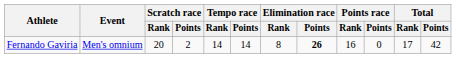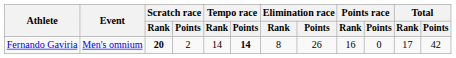(159, 45) normal -> (159, 45) bold
(245, 45) normal -> (245, 45) bold
(317, 45) bold -> (317, 45) normal
